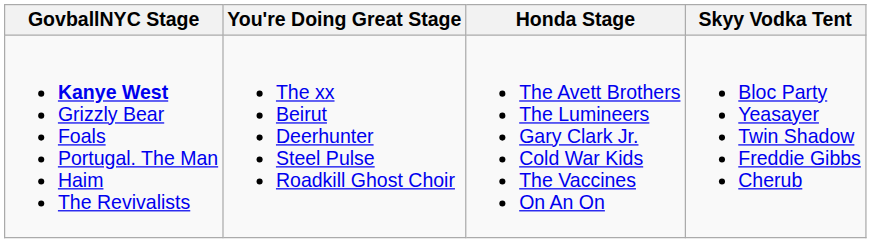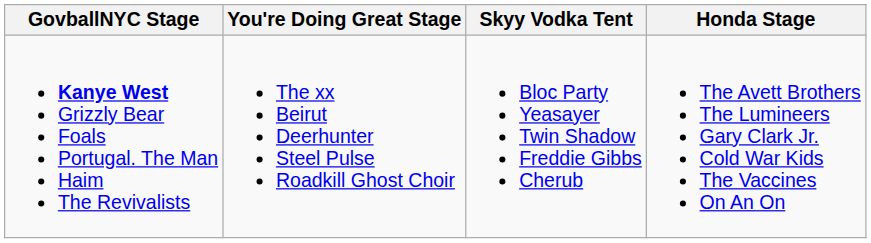columns swapped: (575, 19) <-> (775, 19)
